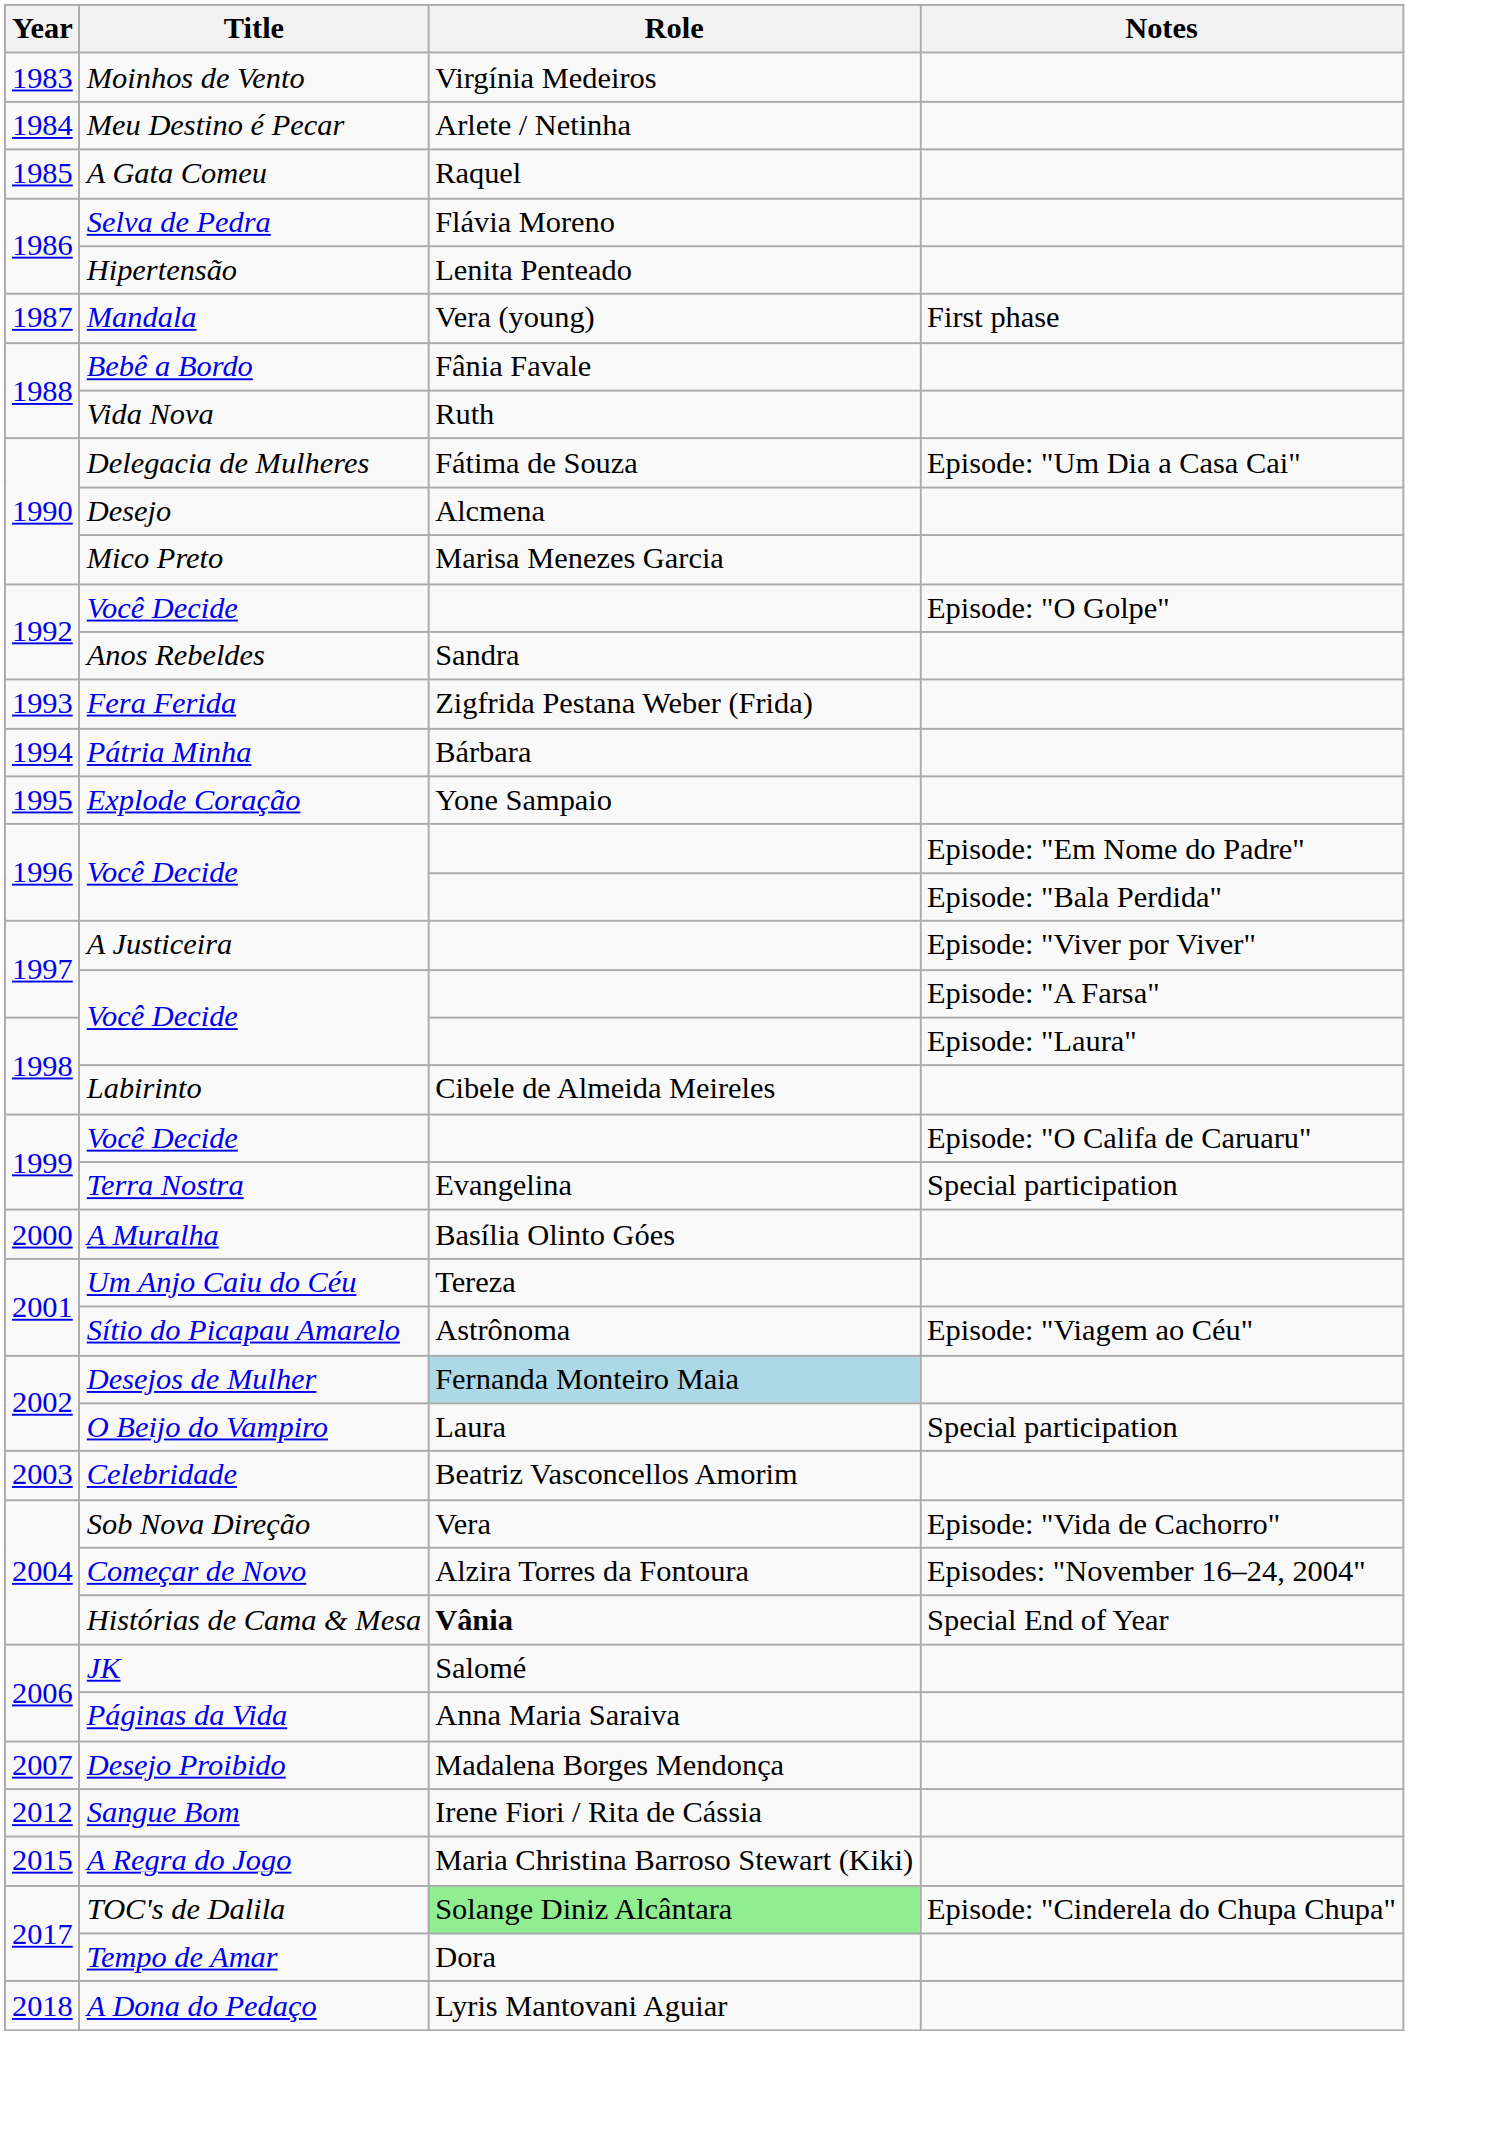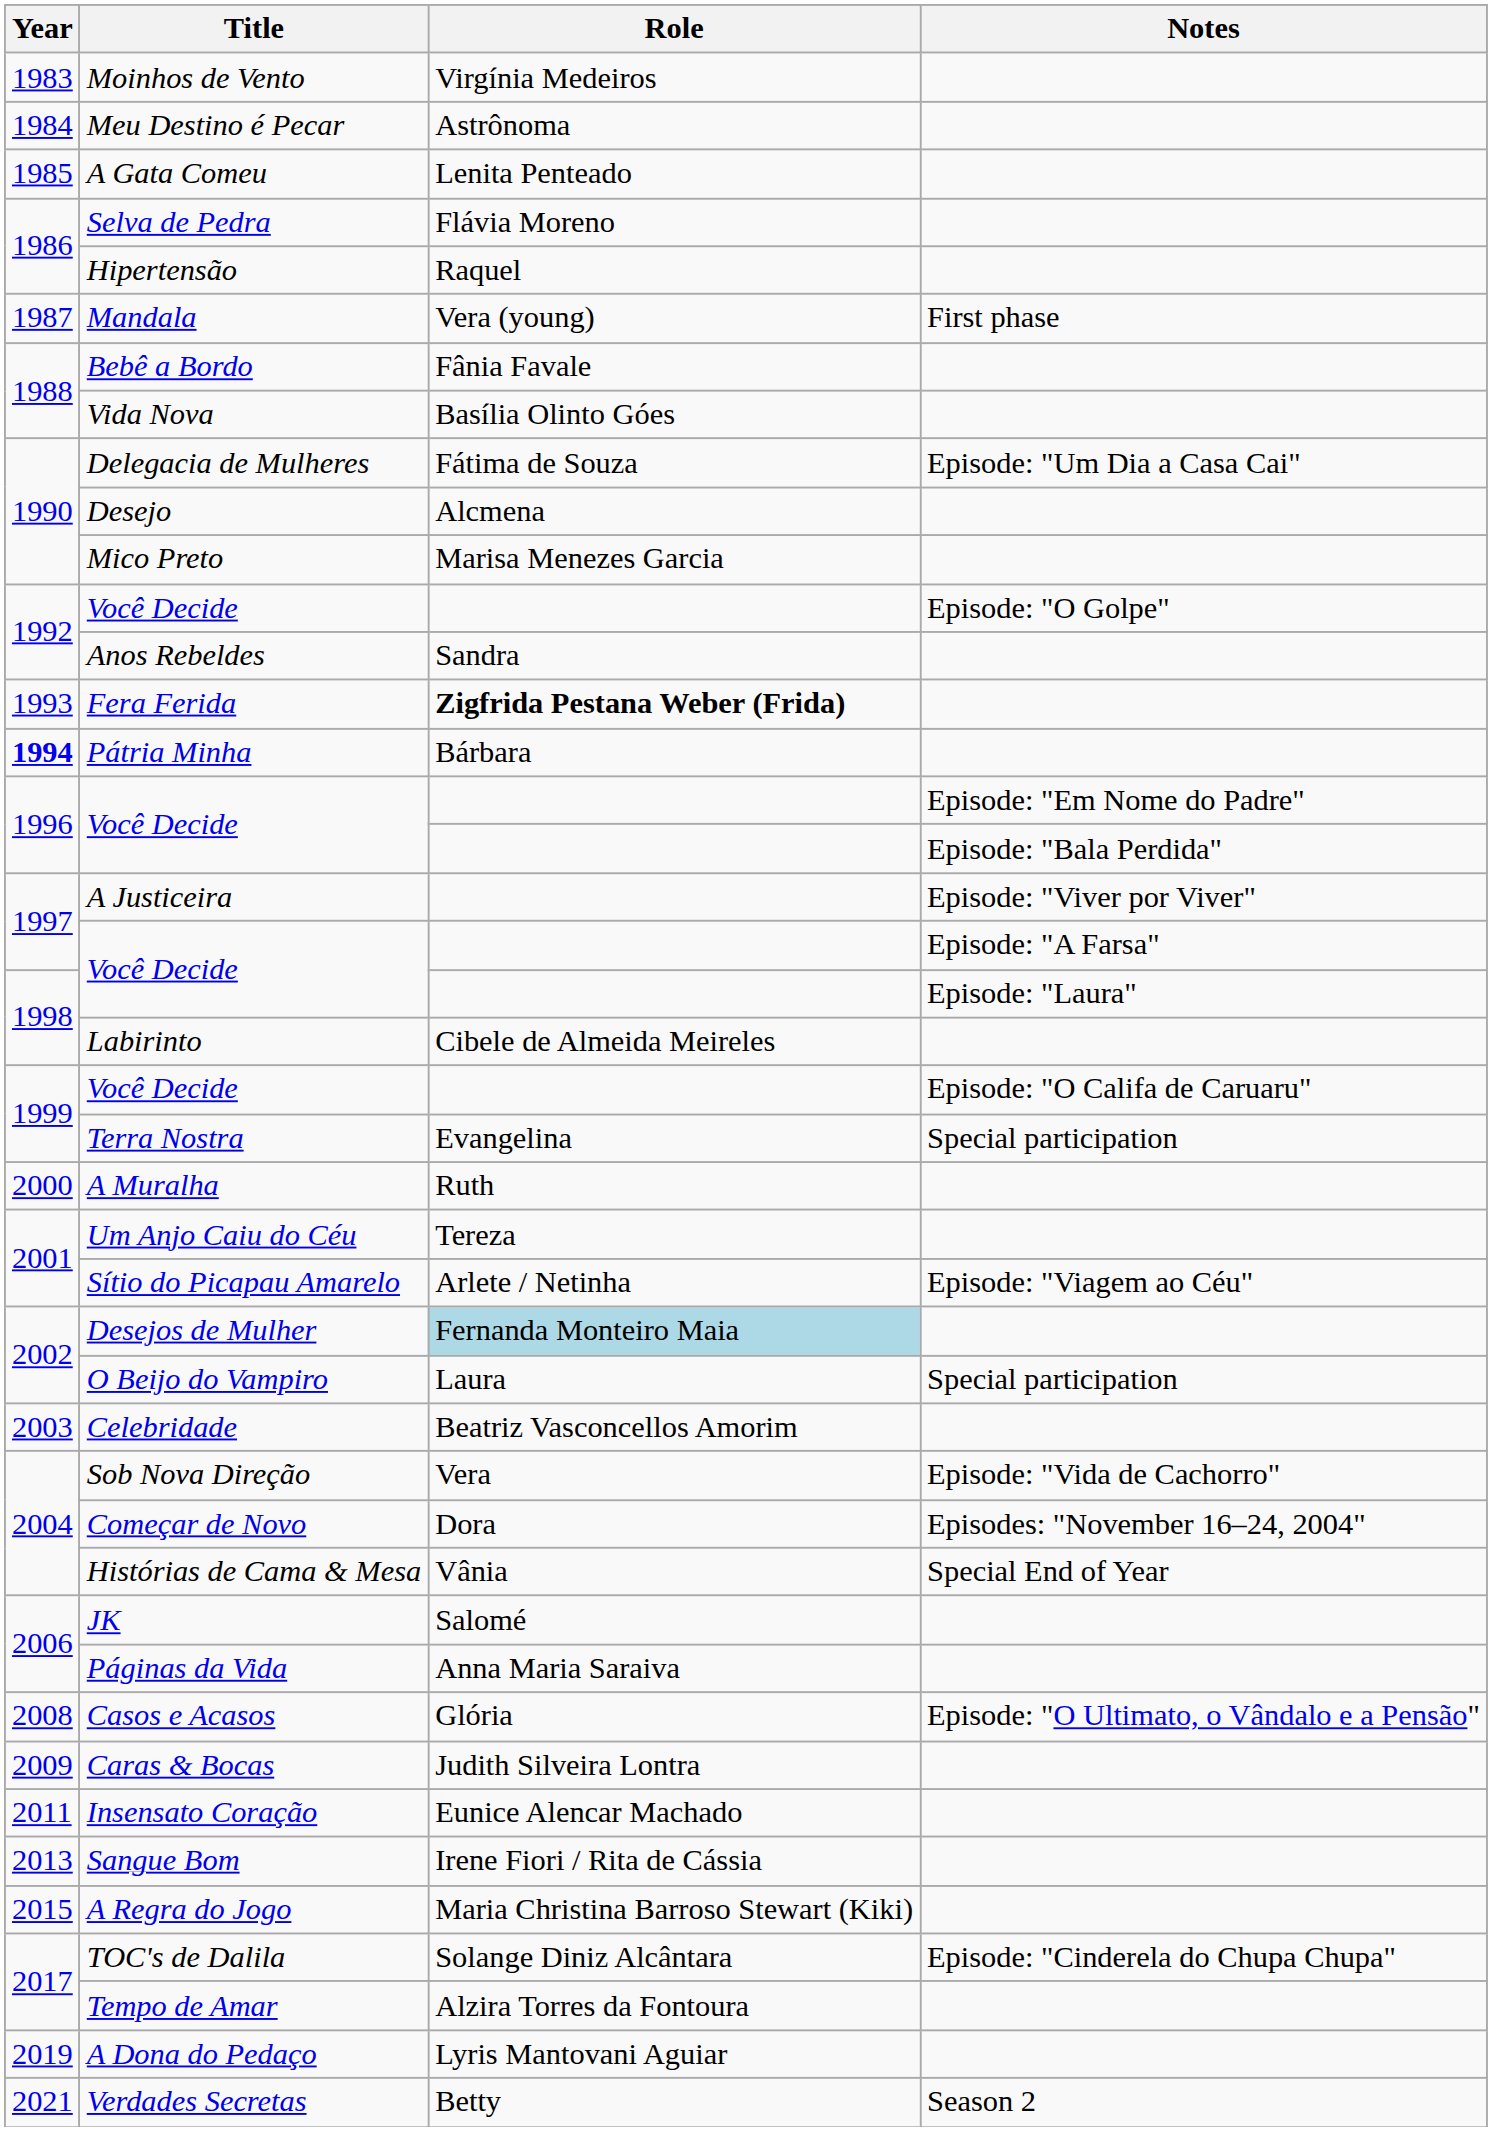(533, 125) Arlete / Netinha -> (503, 125) Astrônoma
(478, 173) Raquel -> (534, 173) Lenita Penteado
(534, 269) Lenita Penteado -> (478, 269) Raquel
(465, 414) Ruth -> (555, 414) Basília Olinto Góes
(624, 703) normal -> (640, 703) bold
(42, 751) normal -> (42, 751) bold
- row: (194, 800)
(555, 1233) Basília Olinto Góes -> (465, 1185) Ruth
(503, 1330) Astrônoma -> (533, 1282) Arlete / Netinha
(592, 1571) Alzira Torres da Fontoura -> (466, 1523) Dora
(474, 1619) bold -> (471, 1571) normal
- row: (186, 1764)
+ row: (181, 1716)
+ row: (181, 1764)
+ row: (202, 1812)
(42, 1812) 2012 -> (42, 1860) 2013
(584, 1908) lightgreen background -> (584, 1957) no background
(466, 1957) Dora -> (592, 2005) Alzira Torres da Fontoura
(42, 2005) 2018 -> (42, 2053) 2019
+ row: (197, 2101)
